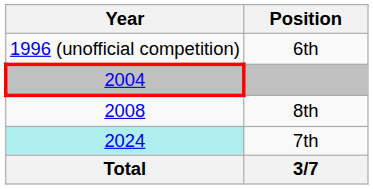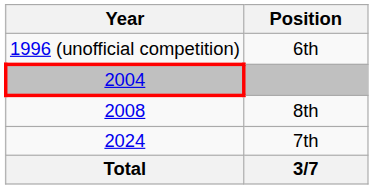(125, 140) paleturquoise background -> (125, 140) no background
